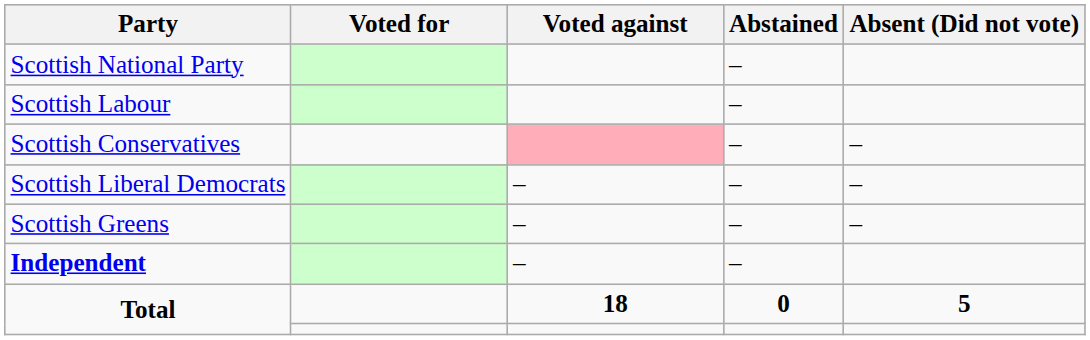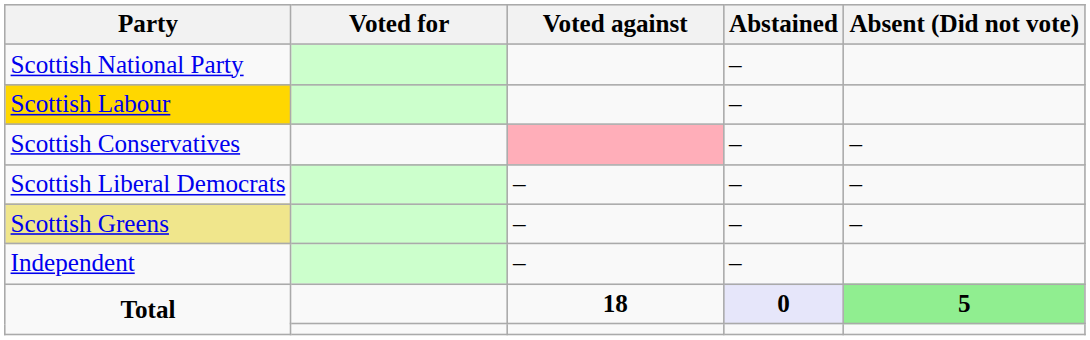(90, 104) no background -> (90, 104) gold background
(90, 223) no background -> (90, 223) khaki background
(78, 263) bold -> (73, 263) normal
(783, 303) no background -> (783, 303) lavender background
(964, 303) no background -> (964, 303) lightgreen background
